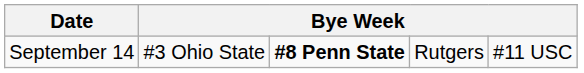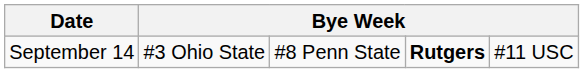(340, 52) bold -> (338, 52) normal
(449, 52) normal -> (447, 52) bold
